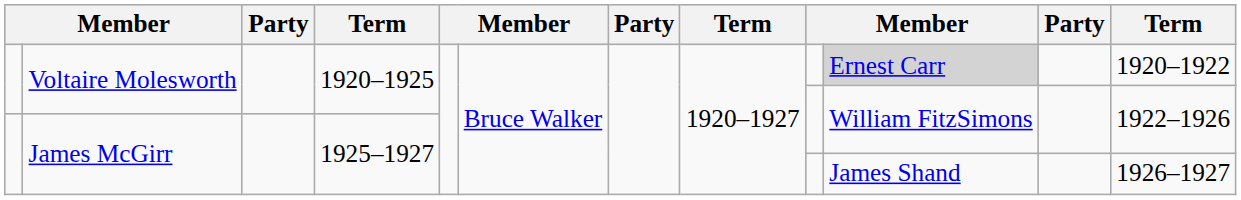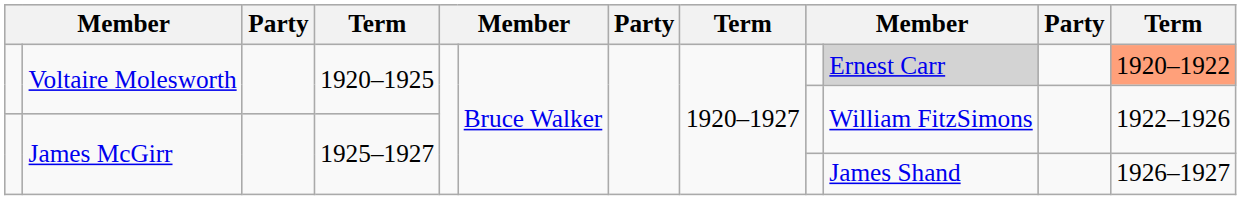(1173, 64) no background -> (1173, 64) lightsalmon background
